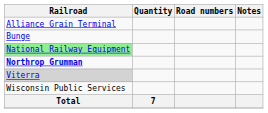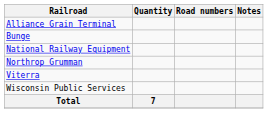(68, 50) lightgreen background -> (68, 50) no background
(44, 62) bold -> (44, 62) normal
(23, 75) lightgrey background -> (23, 75) no background
